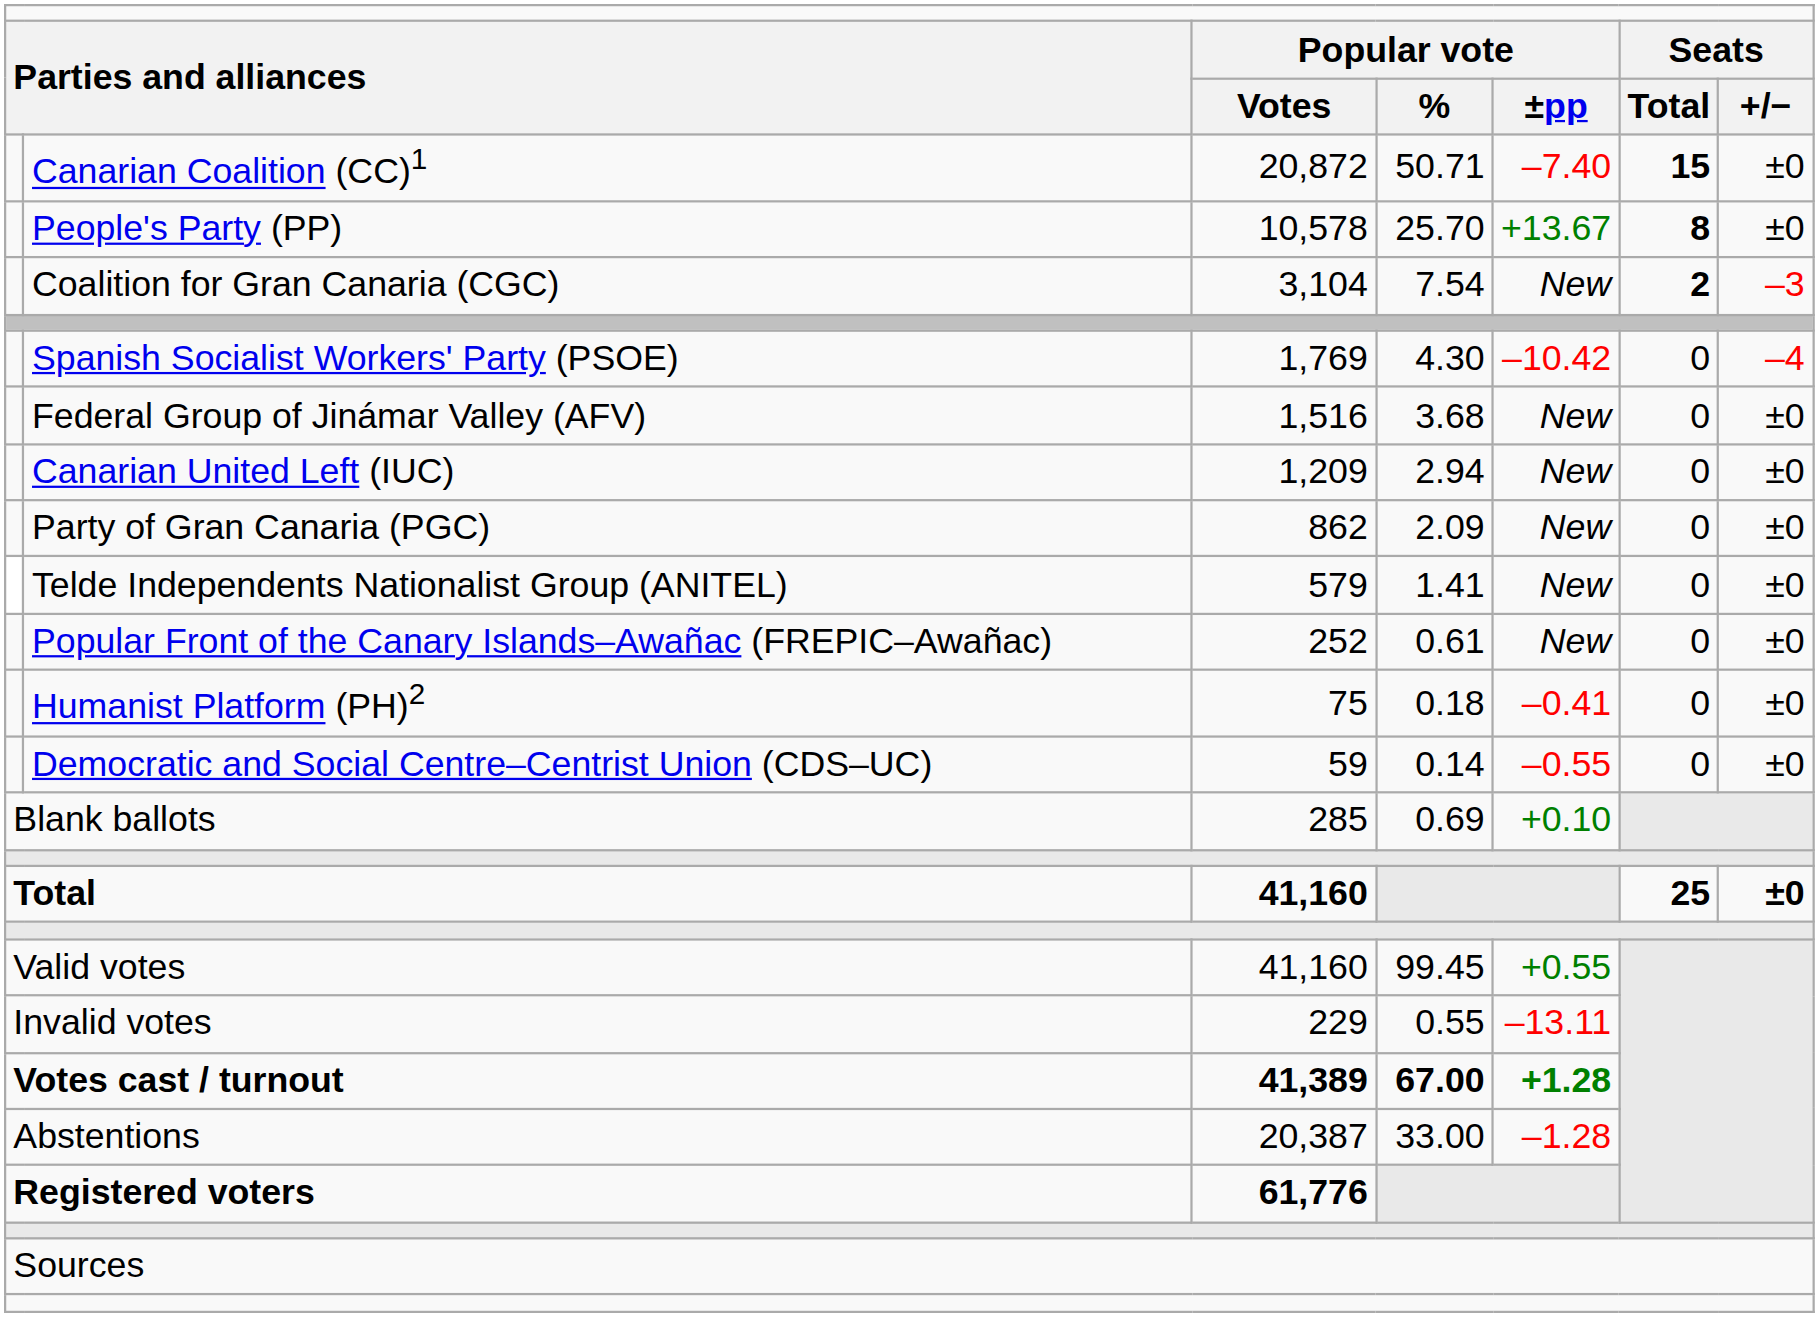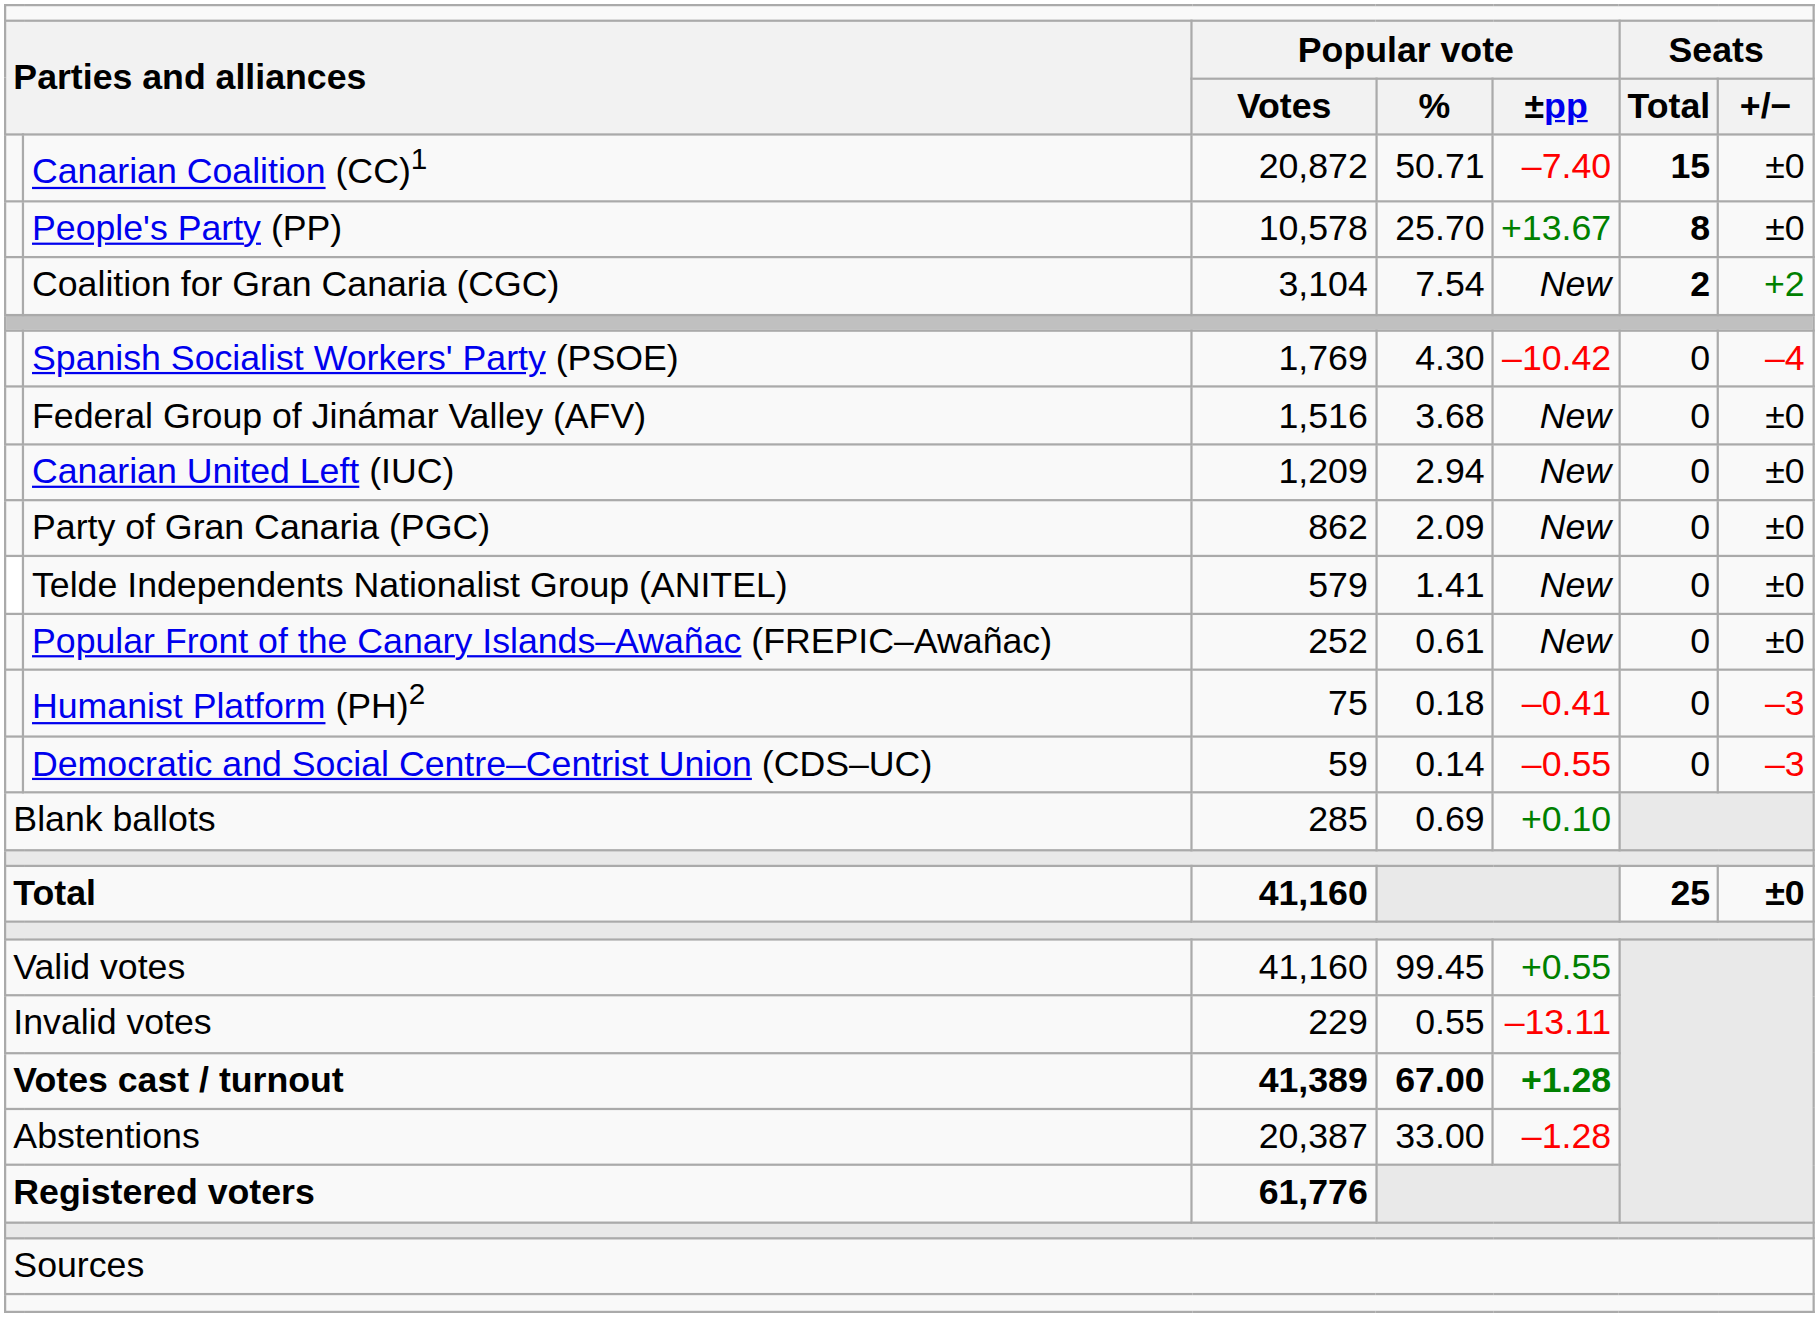(1785, 285) –3 -> (1784, 285) +2
(1785, 702) ±0 -> (1785, 702) –3
(1785, 764) ±0 -> (1785, 764) –3
